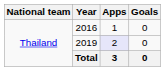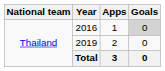(145, 27) no background -> (145, 27) lightgrey background
(114, 43) lavender background -> (114, 43) no background
